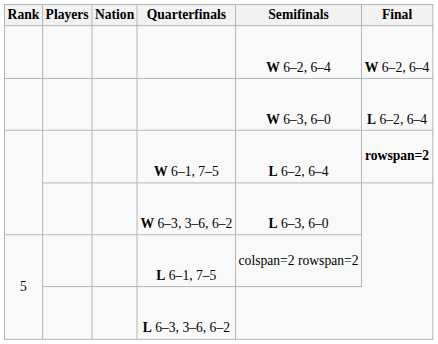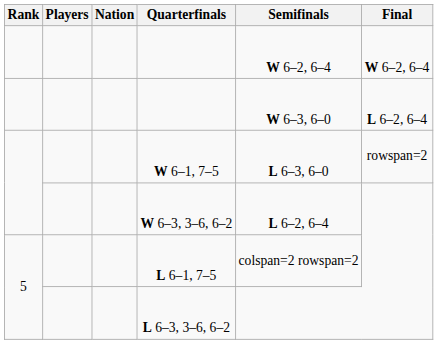(299, 171) L 6–2, 6–4 -> (299, 171) L 6–3, 6–0
(397, 156) bold -> (397, 156) normal
(299, 223) L 6–3, 6–0 -> (299, 223) L 6–2, 6–4
